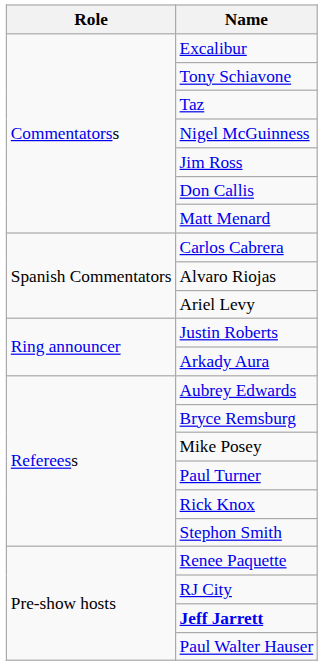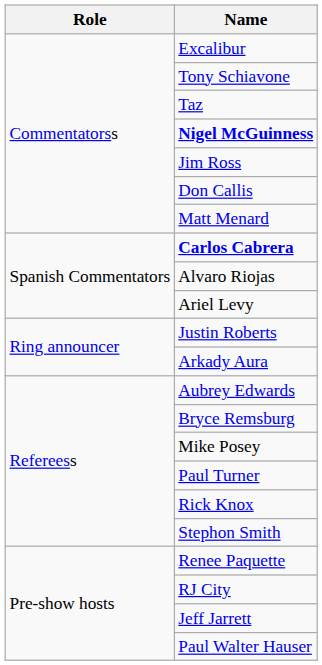(245, 133) normal -> (246, 133) bold
(232, 247) normal -> (236, 247) bold
(221, 617) bold -> (215, 617) normal
